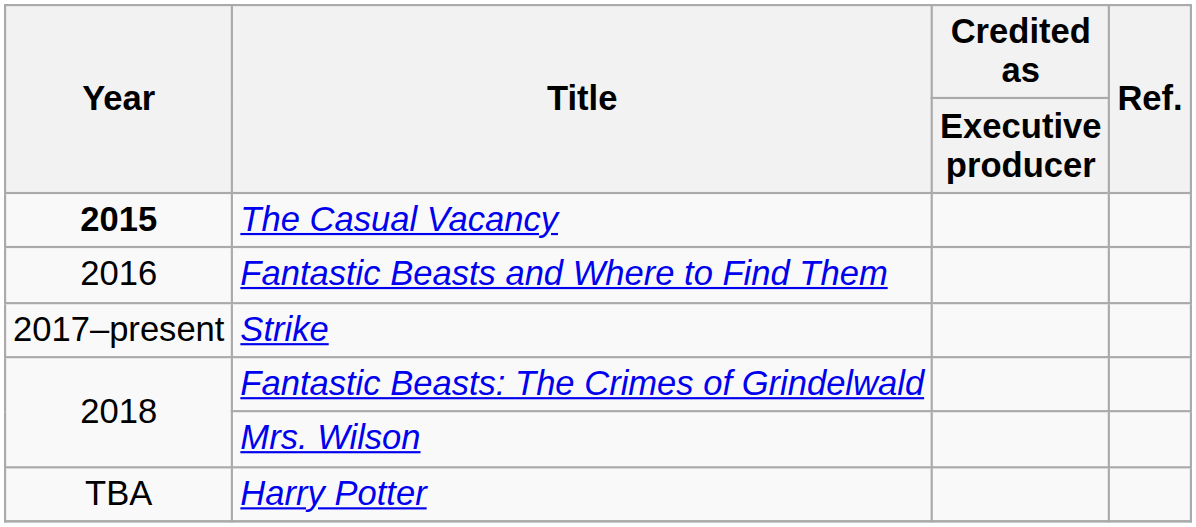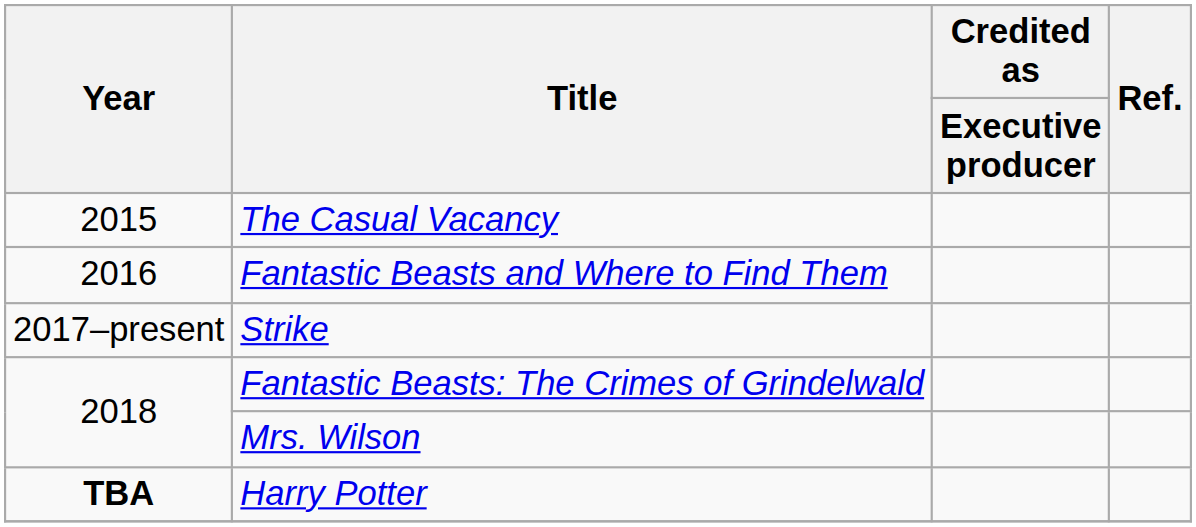(119, 219) bold -> (119, 219) normal
(119, 493) normal -> (119, 493) bold
